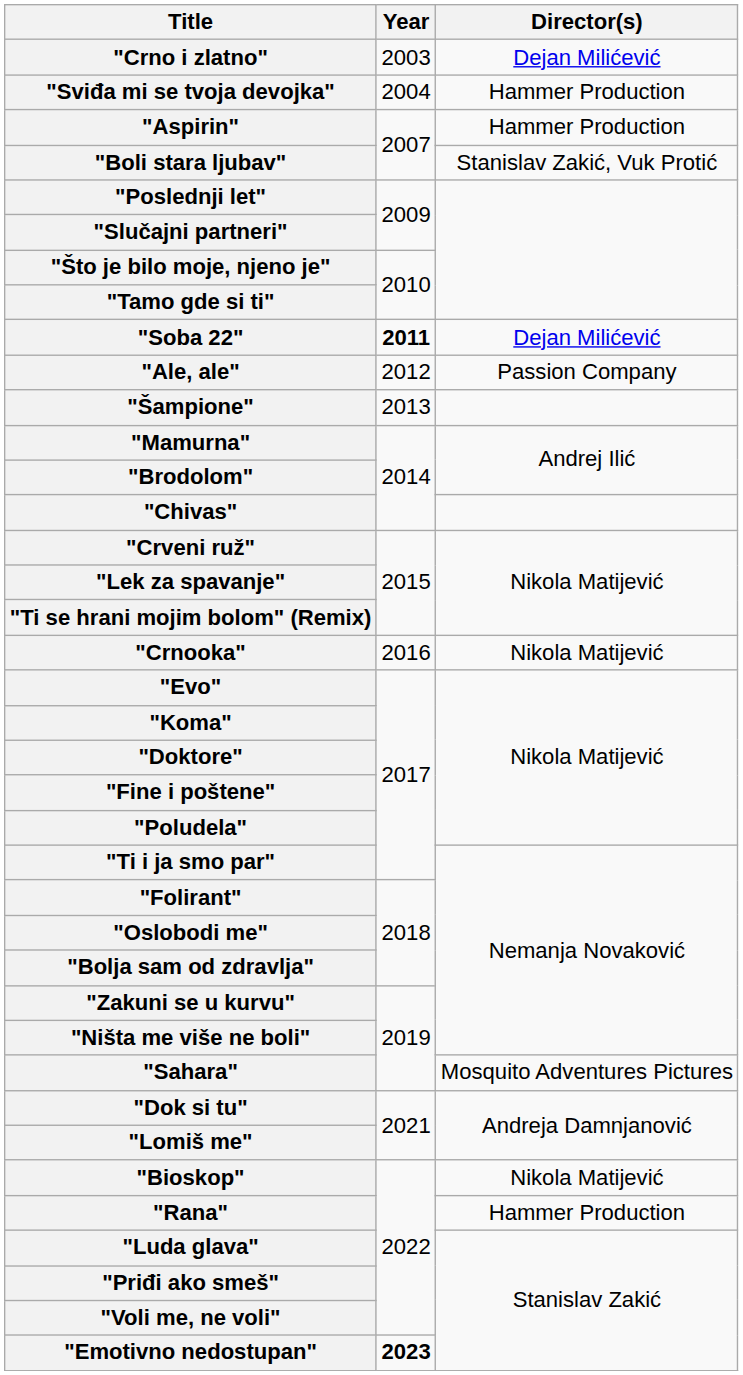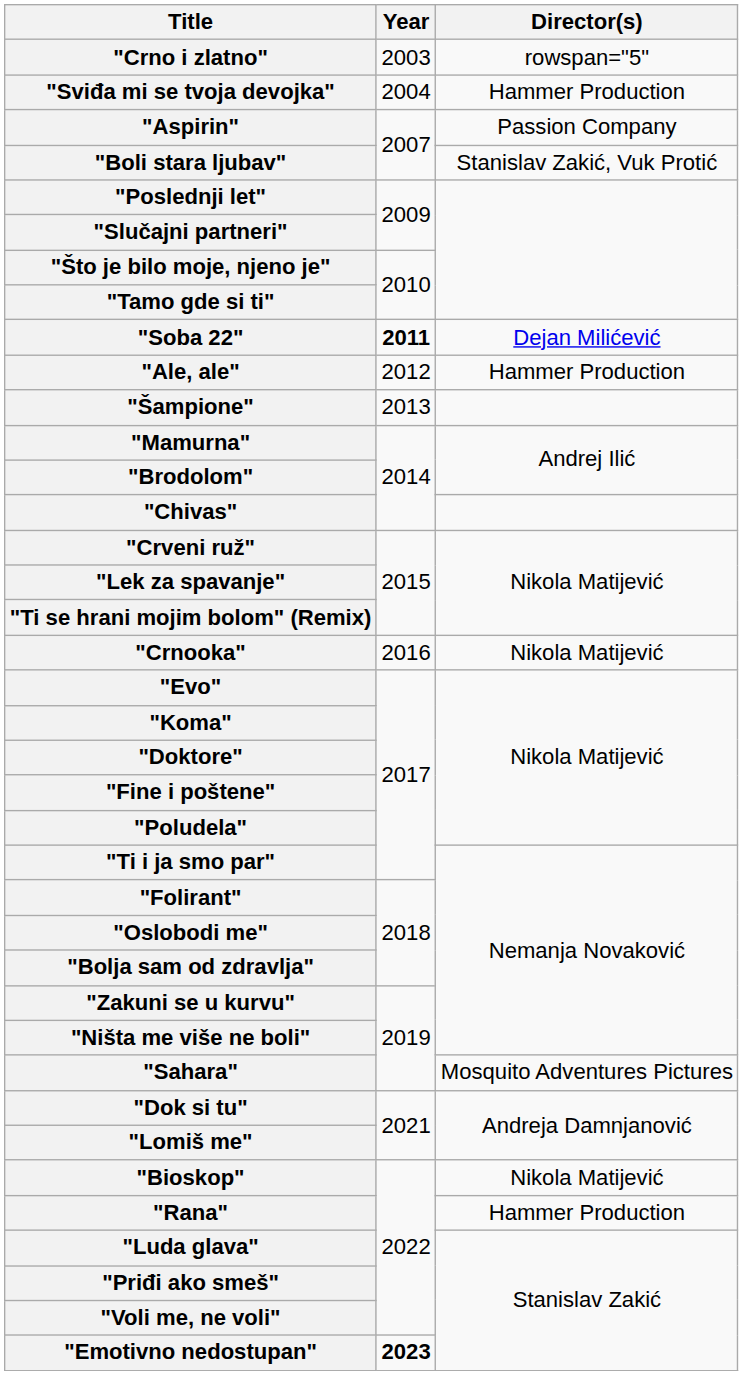(587, 57) Dejan Milićević -> (587, 57) rowspan="5"
(587, 127) Hammer Production -> (587, 127) Passion Company
(587, 372) Passion Company -> (587, 372) Hammer Production
